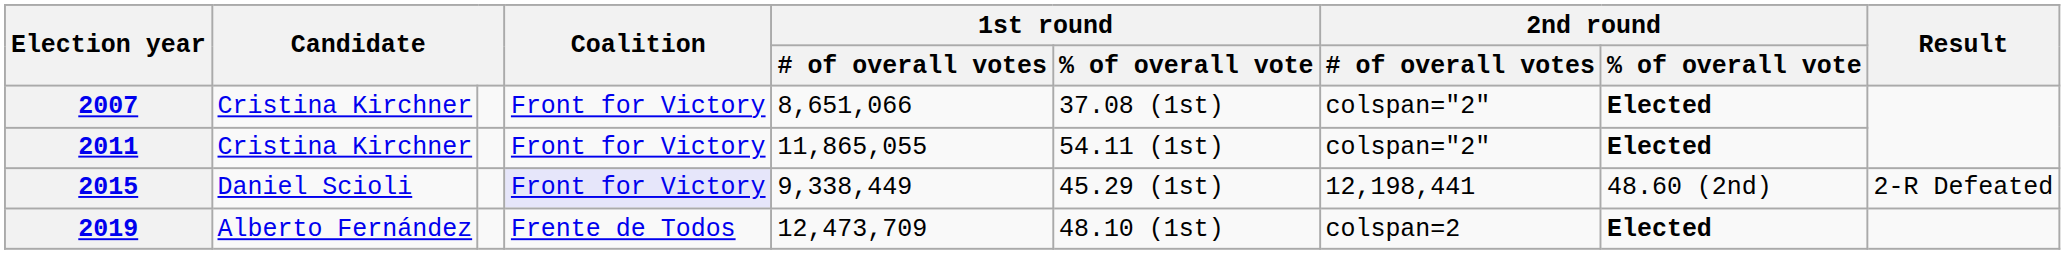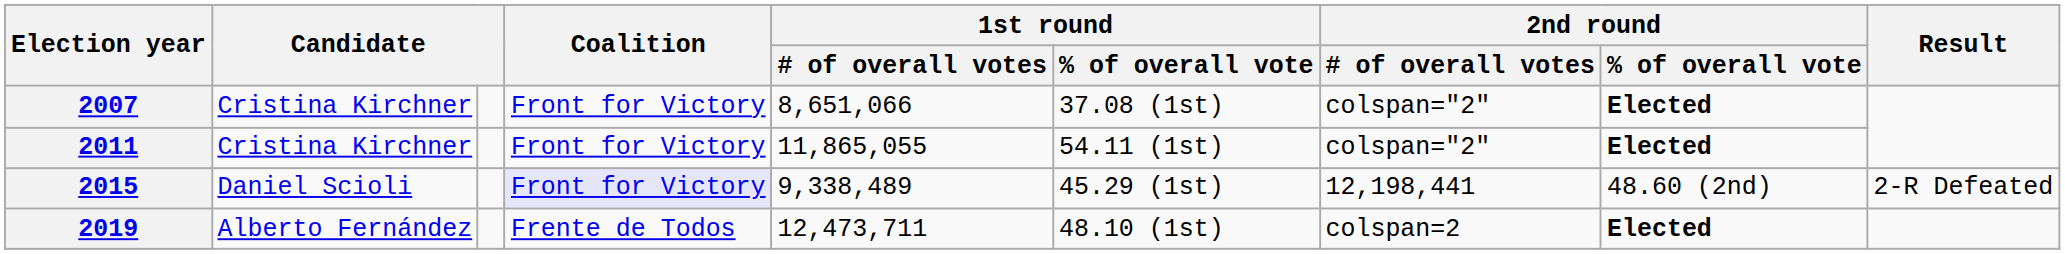(845, 188) 9,338,449 -> (845, 188) 9,338,489
(852, 229) 12,473,709 -> (852, 229) 12,473,711
